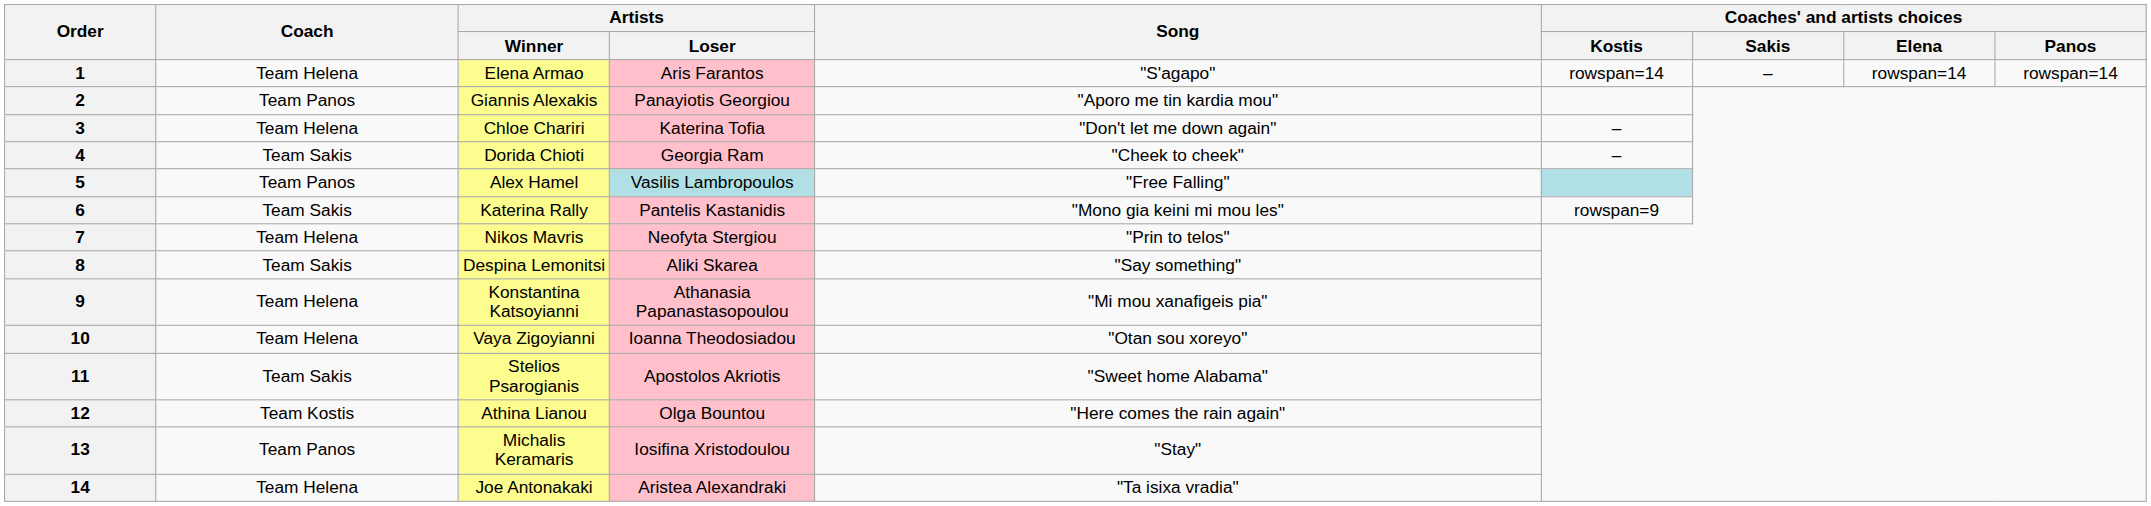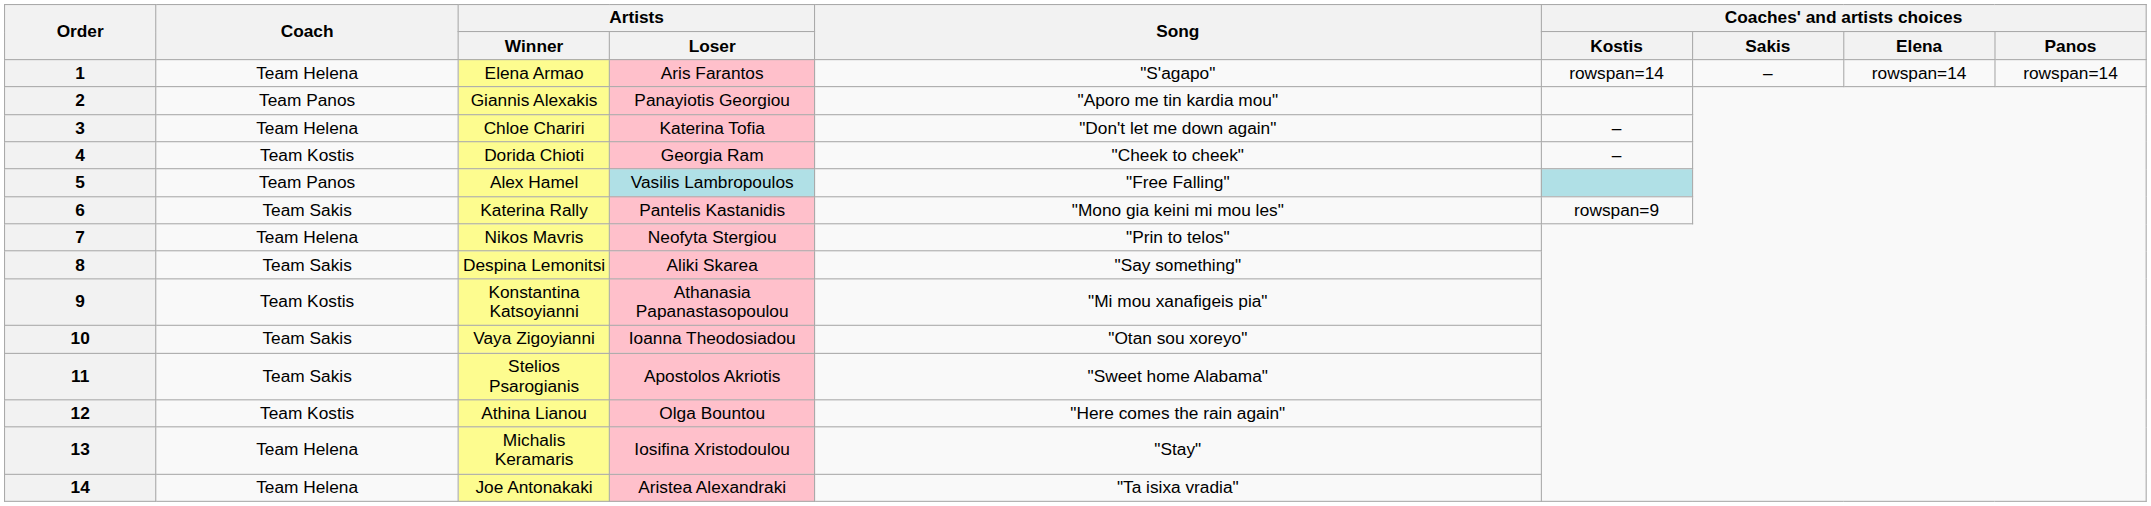(307, 155) Team Sakis -> (307, 155) Team Kostis
(307, 301) Team Helena -> (307, 301) Team Kostis
(307, 339) Team Helena -> (307, 339) Team Sakis
(307, 450) Team Panos -> (307, 450) Team Helena
